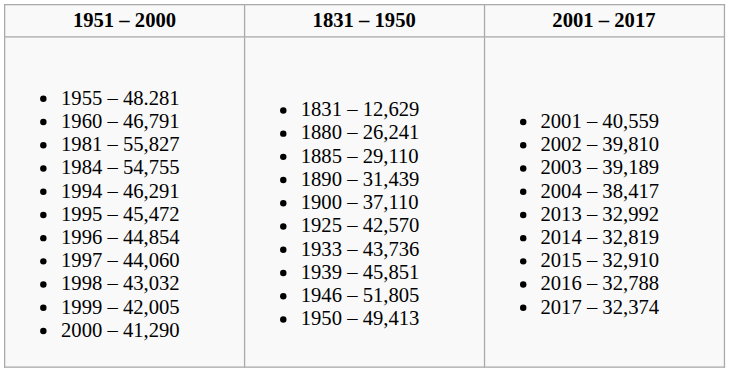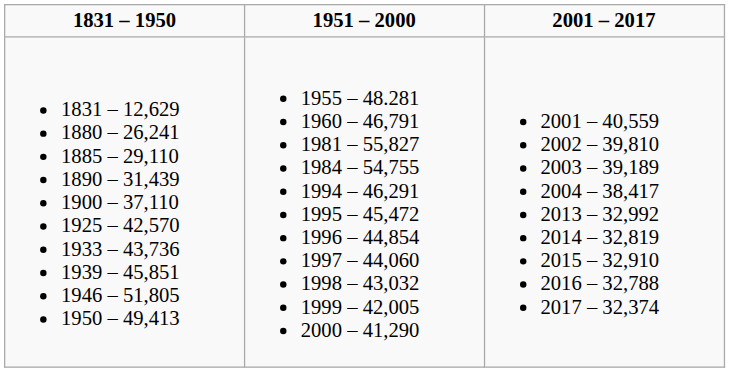columns swapped: (364, 20) <-> (124, 20)
